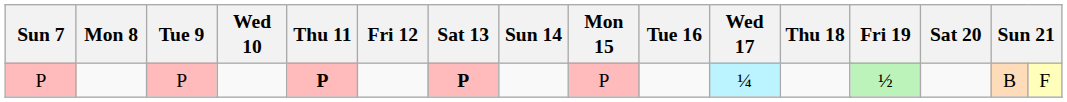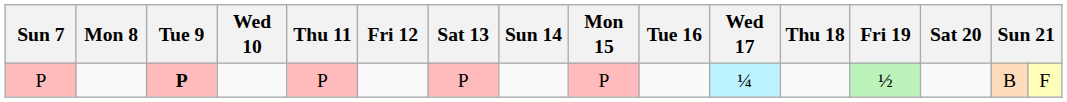(182, 80) normal -> (182, 80) bold
(322, 80) bold -> (322, 80) normal
(463, 80) bold -> (463, 80) normal
